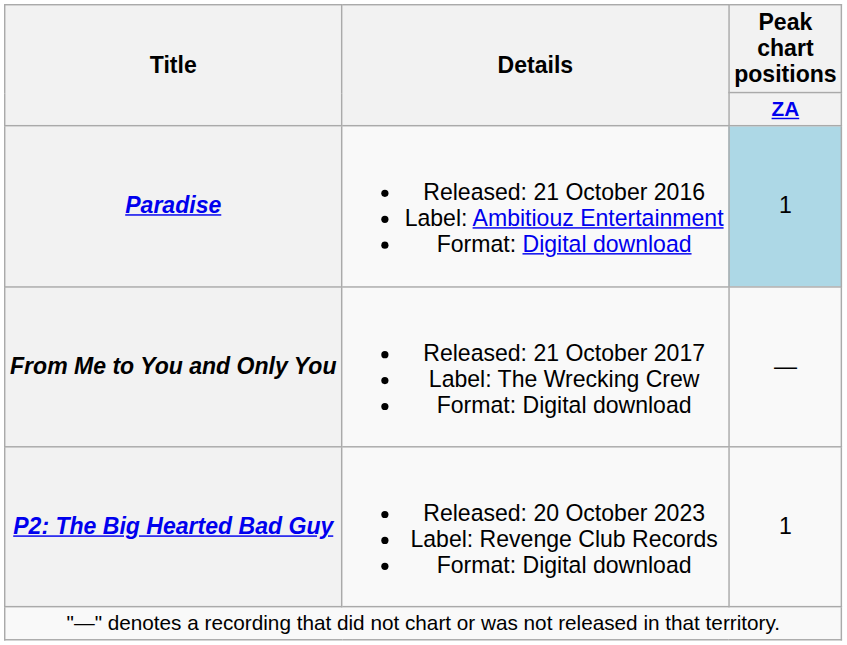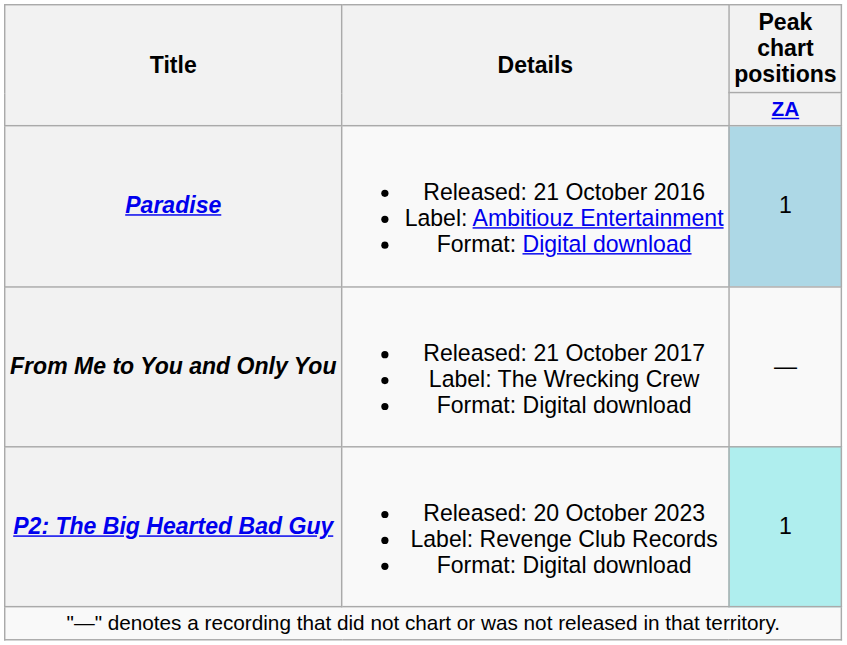(785, 526) no background -> (785, 526) paleturquoise background
